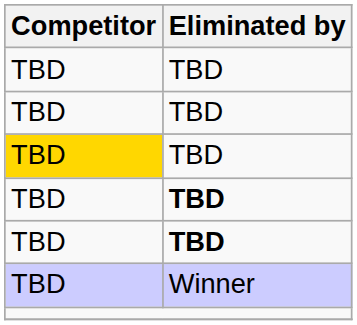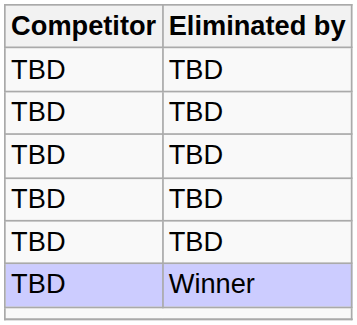(38, 155) gold background -> (38, 155) no background
(197, 198) bold -> (196, 198) normal
(197, 241) bold -> (196, 241) normal
